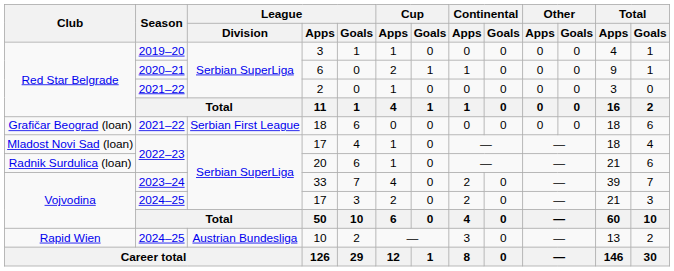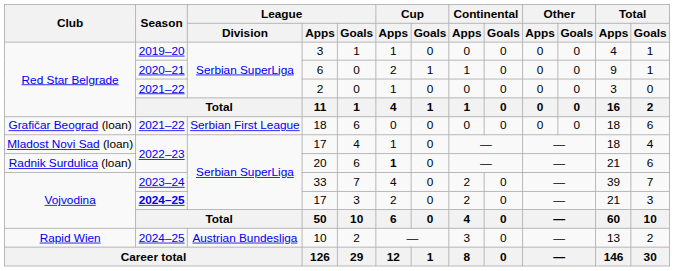(393, 163) normal -> (393, 163) bold
(162, 201) normal -> (162, 201) bold
